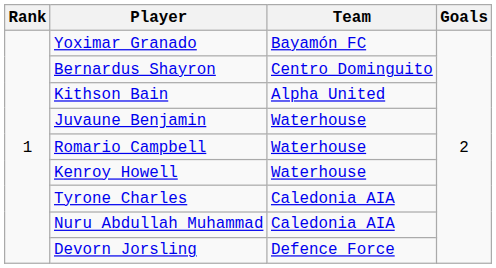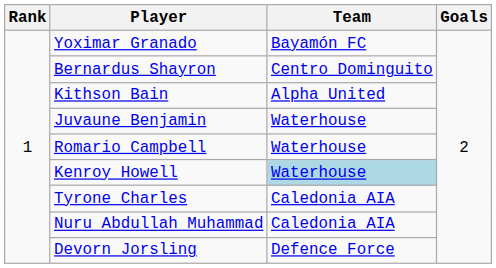(319, 173) no background -> (319, 173) lightblue background
